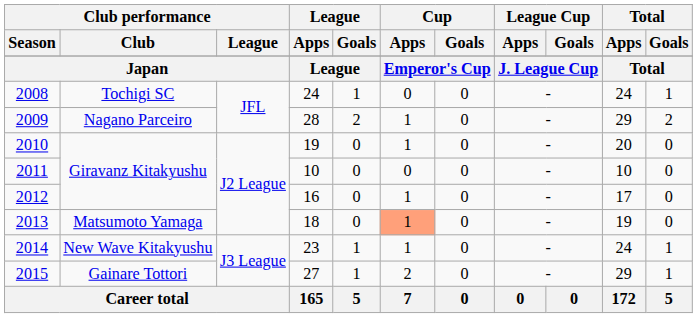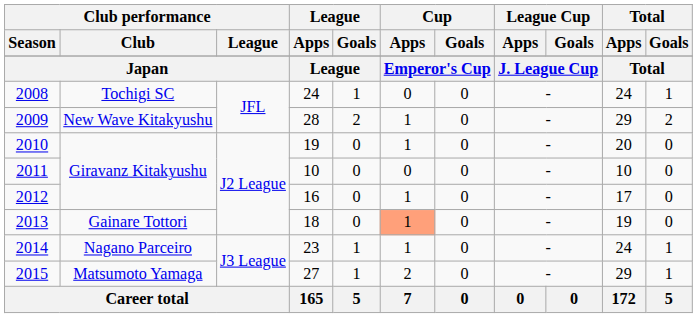(138, 119) Nagano Parceiro -> (138, 119) New Wave Kitakyushu
(138, 222) Matsumoto Yamaga -> (138, 222) Gainare Tottori
(138, 247) New Wave Kitakyushu -> (138, 247) Nagano Parceiro
(138, 273) Gainare Tottori -> (138, 273) Matsumoto Yamaga
